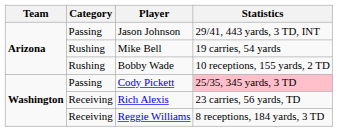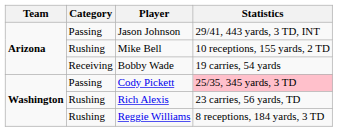(238, 48) 19 carries, 54 yards -> (263, 48) 10 receptions, 155 yards, 2 TD
(87, 65) Rushing -> (91, 65) Receiving
(263, 65) 10 receptions, 155 yards, 2 TD -> (238, 65) 19 carries, 54 yards
(91, 100) Receiving -> (87, 100) Rushing
(91, 117) Receiving -> (87, 117) Rushing
